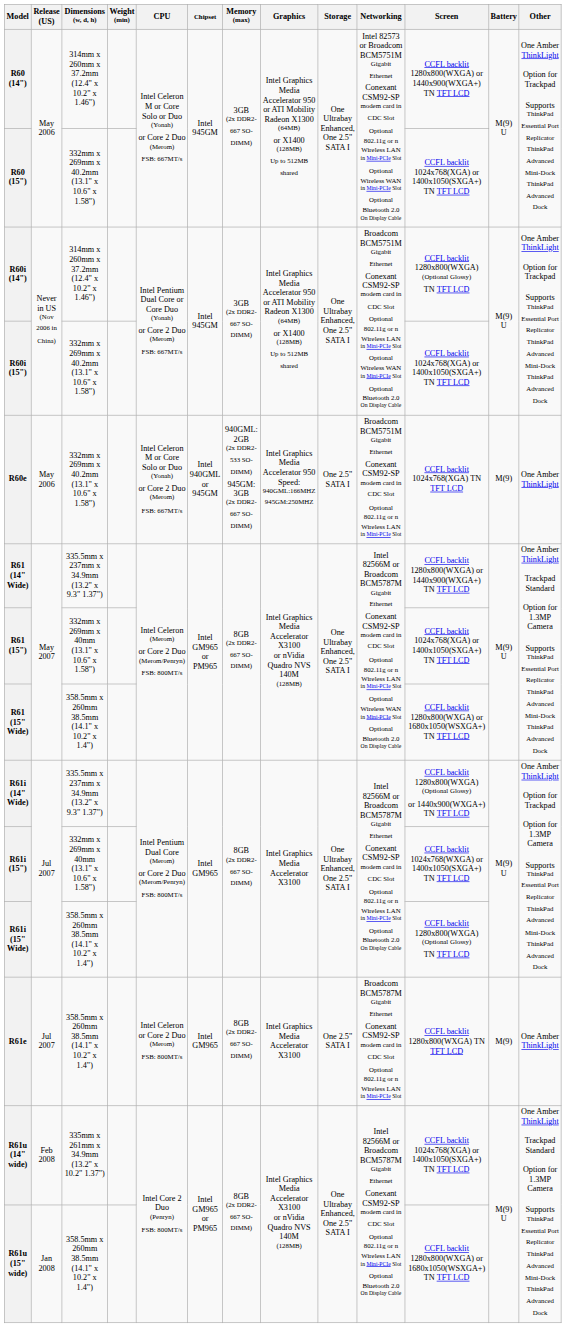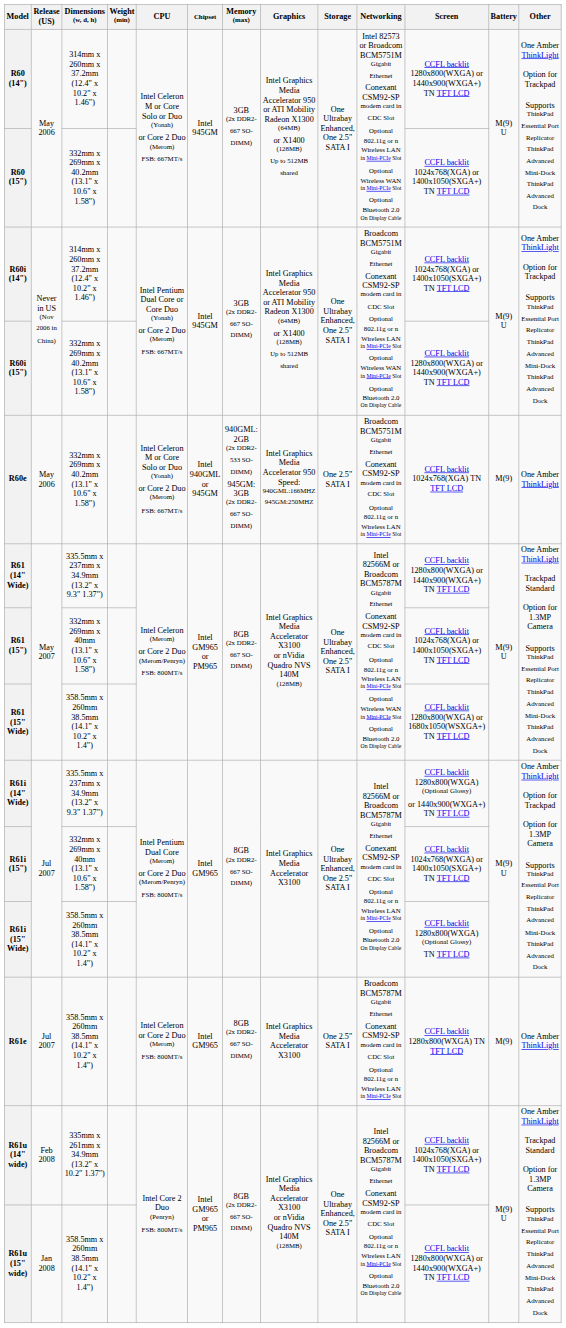(447, 274) CCFL backlit 1280x800(WXGA) (Optional Glossy) TN TFT LCD -> (447, 274) CCFL backlit 1024x768(XGA) or 1400x1050(SXGA+) TN TFT LCD
(447, 368) CCFL backlit 1024x768(XGA) or 1400x1050(SXGA+) TN TFT LCD -> (447, 368) CCFL backlit 1280x800(WXGA) or 1440x900(WXGA+) TN TFT LCD
(447, 1263) CCFL backlit 1280x800(WXGA) or 1680x1050(WSXGA+) TN TFT LCD -> (447, 1263) CCFL backlit 1280x800(WXGA) or 1440x900(WXGA+) TN TFT LCD
